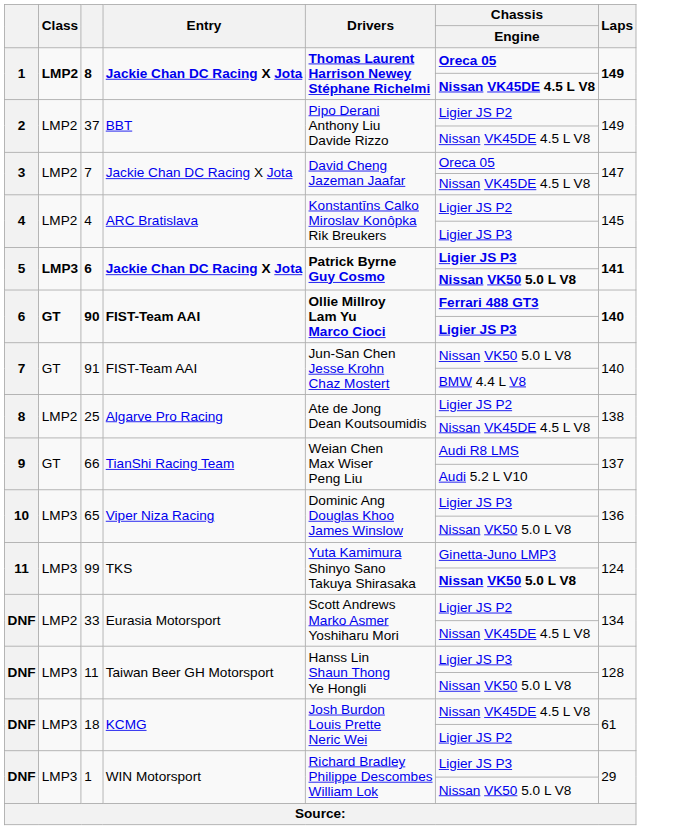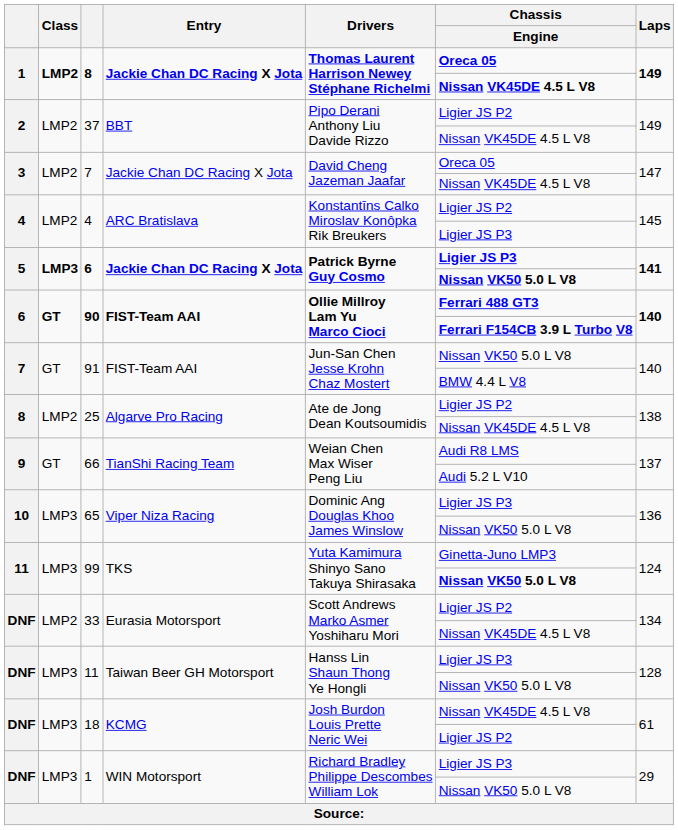(478, 329) Ligier JS P3 -> (536, 329) Ferrari F154CB 3.9 L Turbo V8
